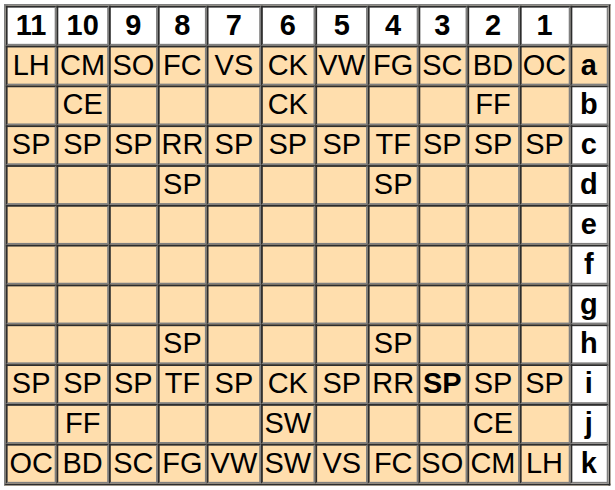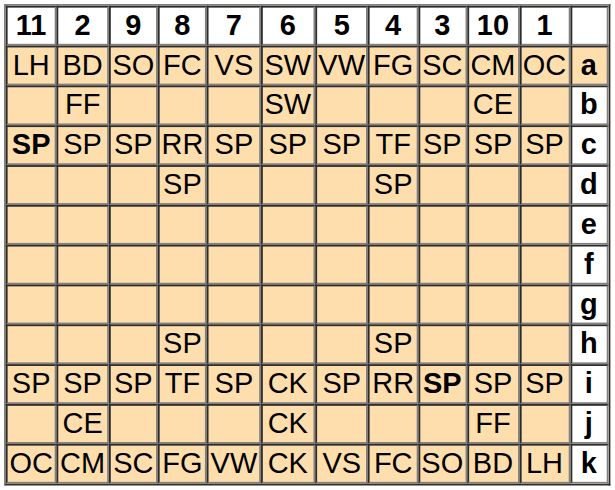columns swapped: (83, 25) <-> (493, 25)
(288, 65) CK -> (288, 65) SW
(288, 104) CK -> (288, 104) SW
(31, 144) normal -> (31, 144) bold
(288, 423) SW -> (288, 423) CK
(288, 463) SW -> (288, 463) CK
